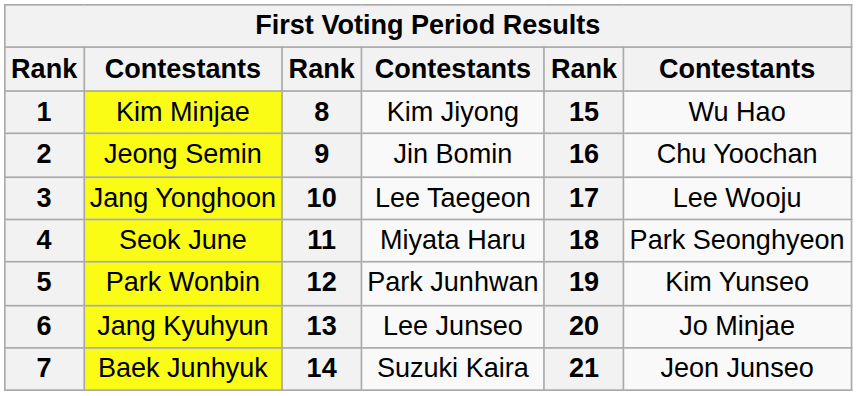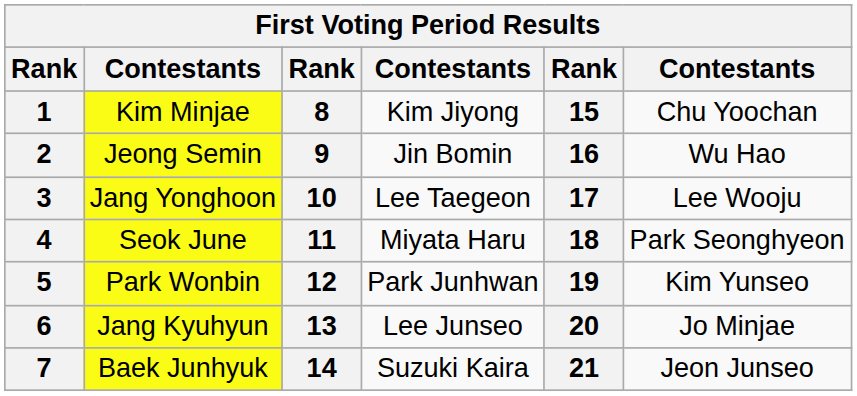(737, 111) Wu Hao -> (737, 111) Chu Yoochan
(737, 154) Chu Yoochan -> (737, 154) Wu Hao
